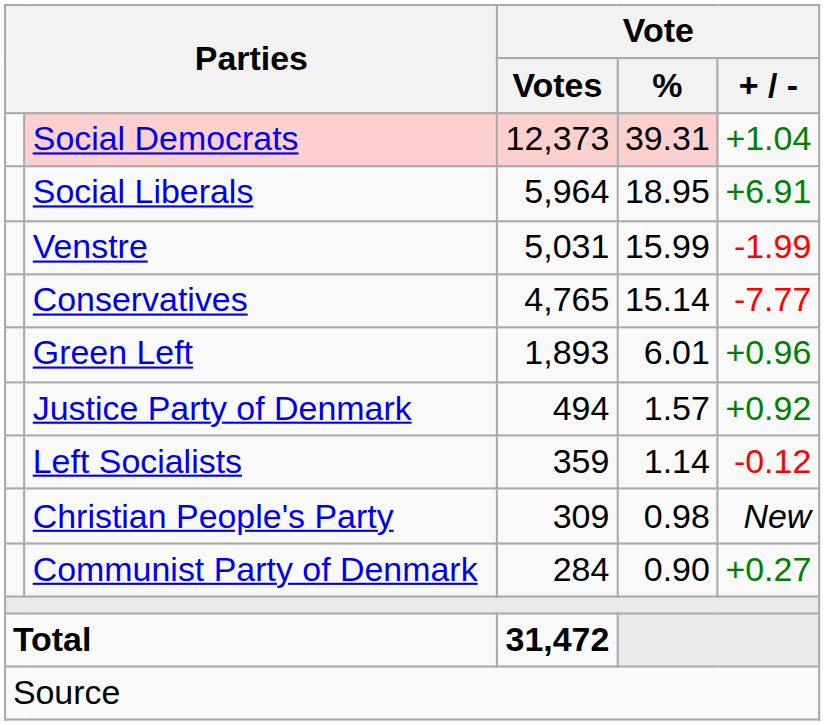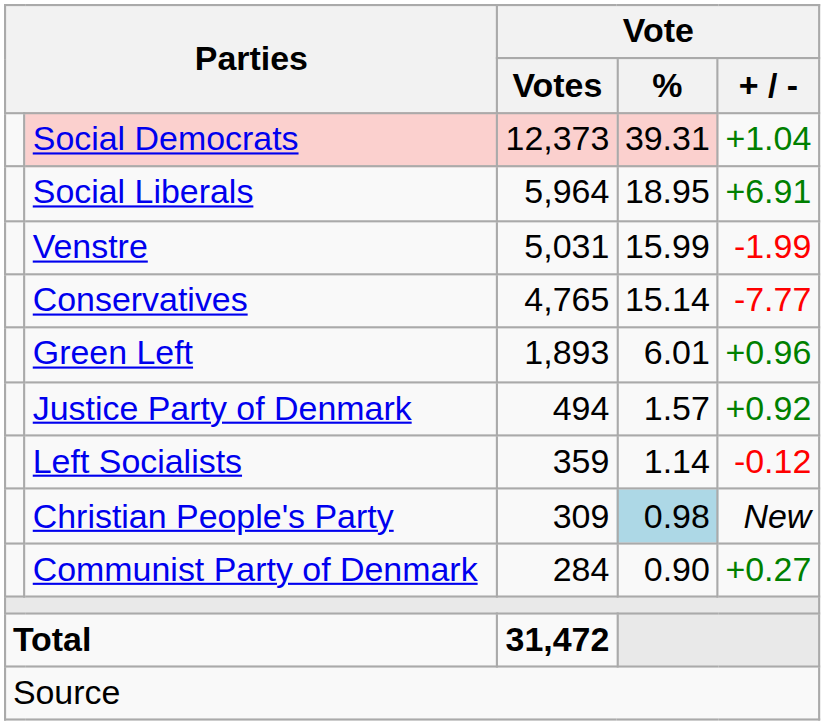(677, 515) no background -> (677, 515) lightblue background
